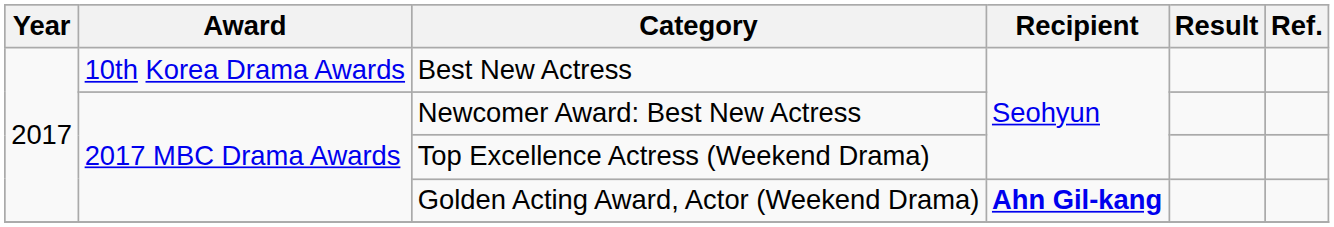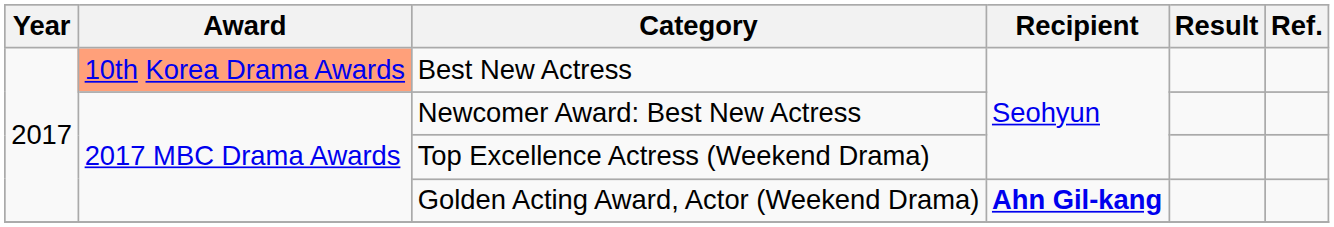(245, 69) no background -> (245, 69) lightsalmon background
